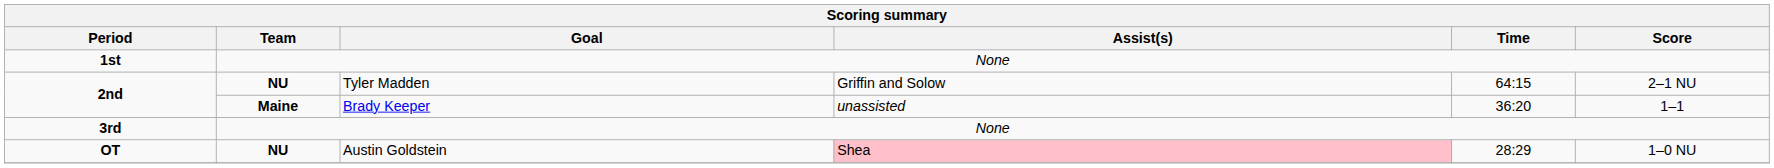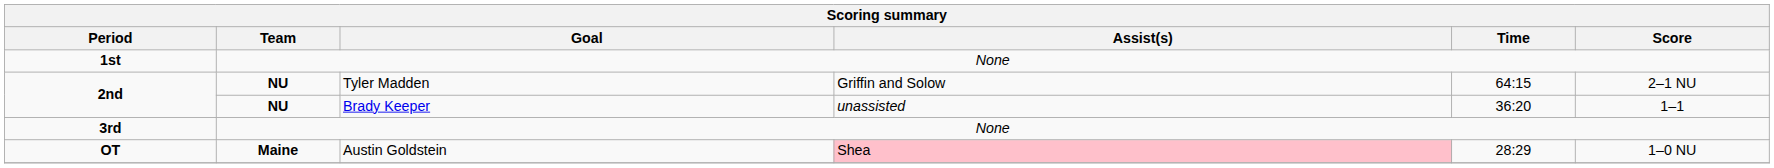(278, 106) Maine -> (278, 106) NU
(278, 151) NU -> (278, 151) Maine
